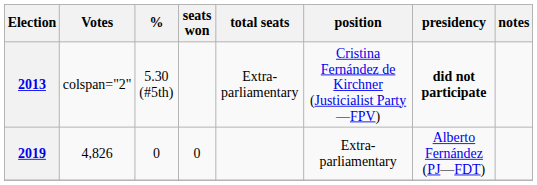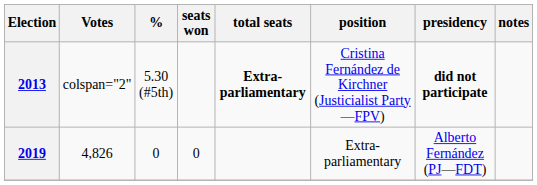(260, 84) normal -> (263, 84) bold
